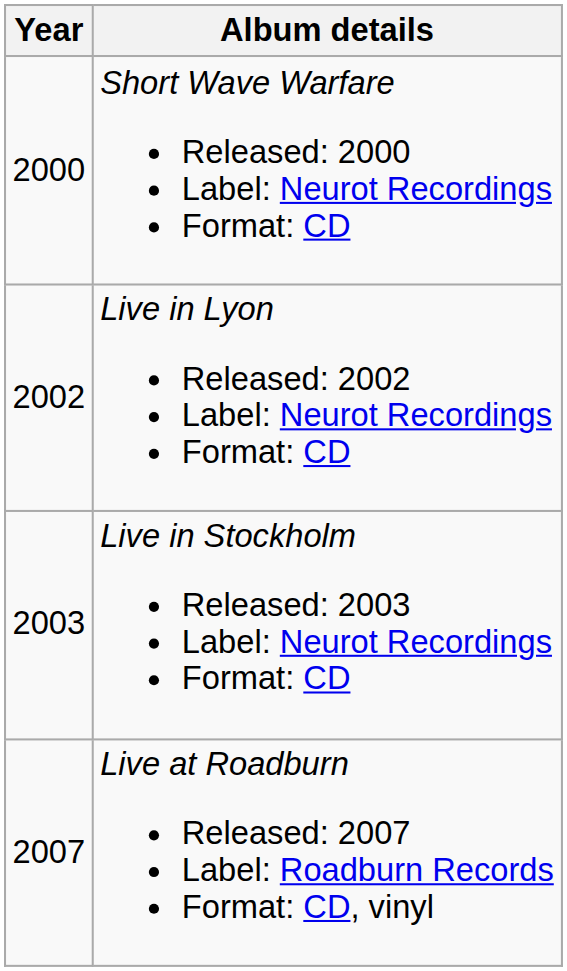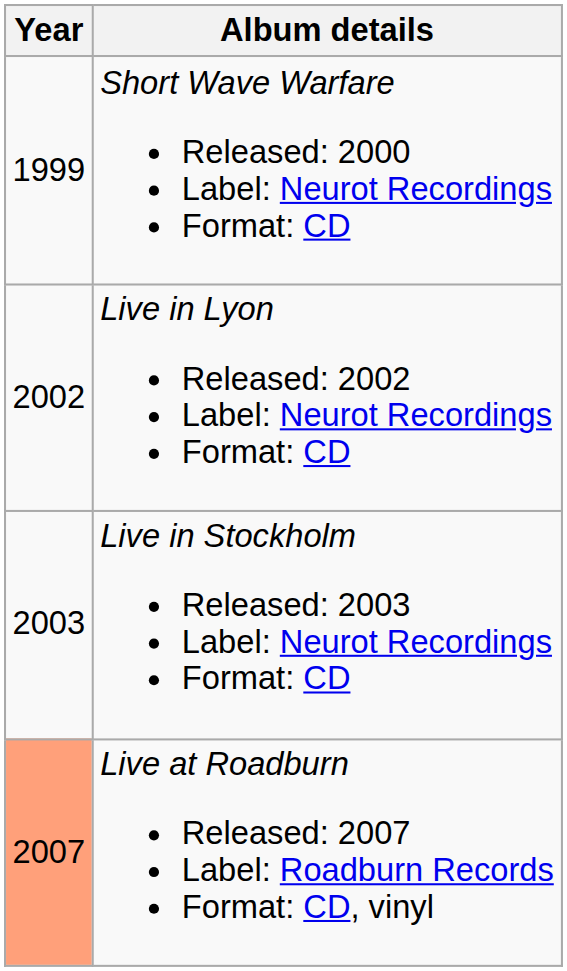(49, 169) 2000 -> (49, 169) 1999
(49, 851) no background -> (49, 851) lightsalmon background
